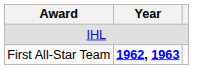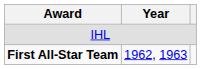(59, 54) normal -> (63, 54) bold
(148, 54) bold -> (156, 54) normal
